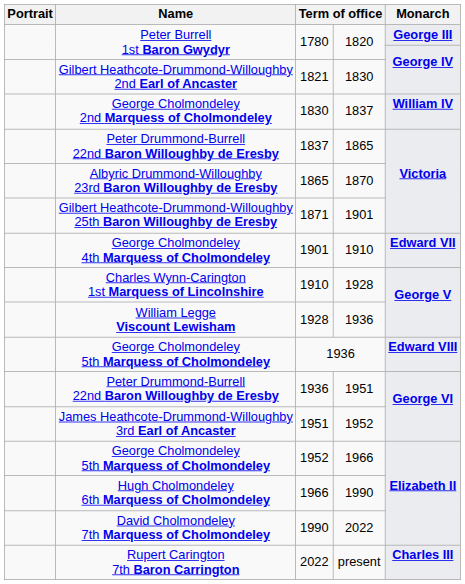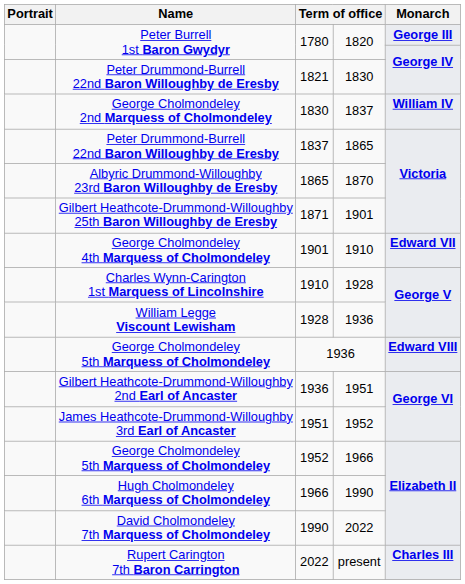(176, 76) Gilbert Heathcote-Drummond-Willoughby 2nd Earl of Ancaster -> (176, 76) Peter Drummond-Burrell 22nd Baron Willoughby de Eresby
(176, 389) Peter Drummond-Burrell 22nd Baron Willoughby de Eresby -> (176, 389) Gilbert Heathcote-Drummond-Willoughby 2nd Earl of Ancaster
